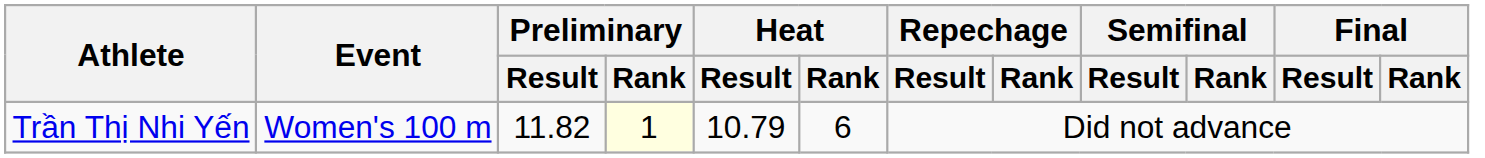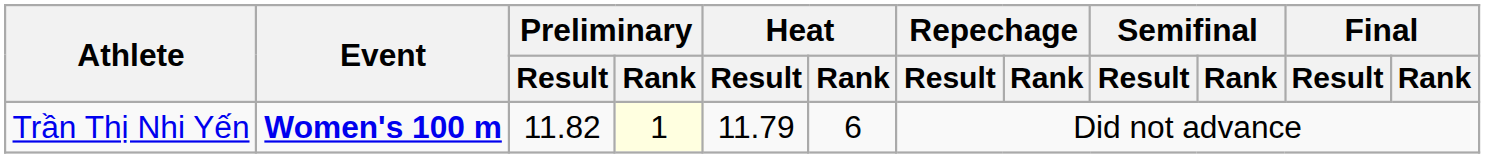(378, 128) normal -> (383, 128) bold
(746, 128) 10.79 -> (756, 128) 11.79
